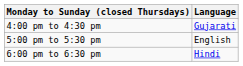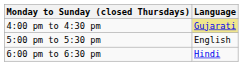(215, 26) no background -> (215, 26) khaki background
